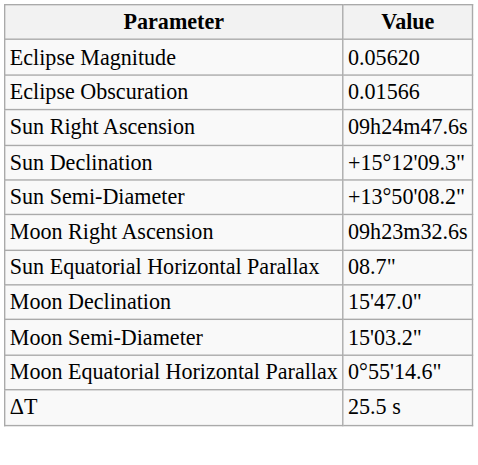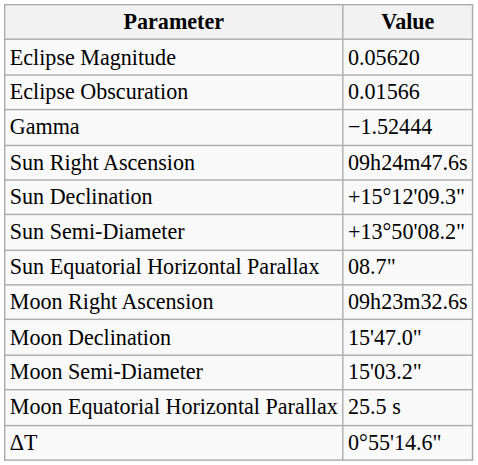+ row: (45, 127)
rows swapped: (165, 267) <-> (112, 232)
(395, 372) 0°55'14.6" -> (374, 407) 25.5 s
(374, 407) 25.5 s -> (395, 442) 0°55'14.6"
